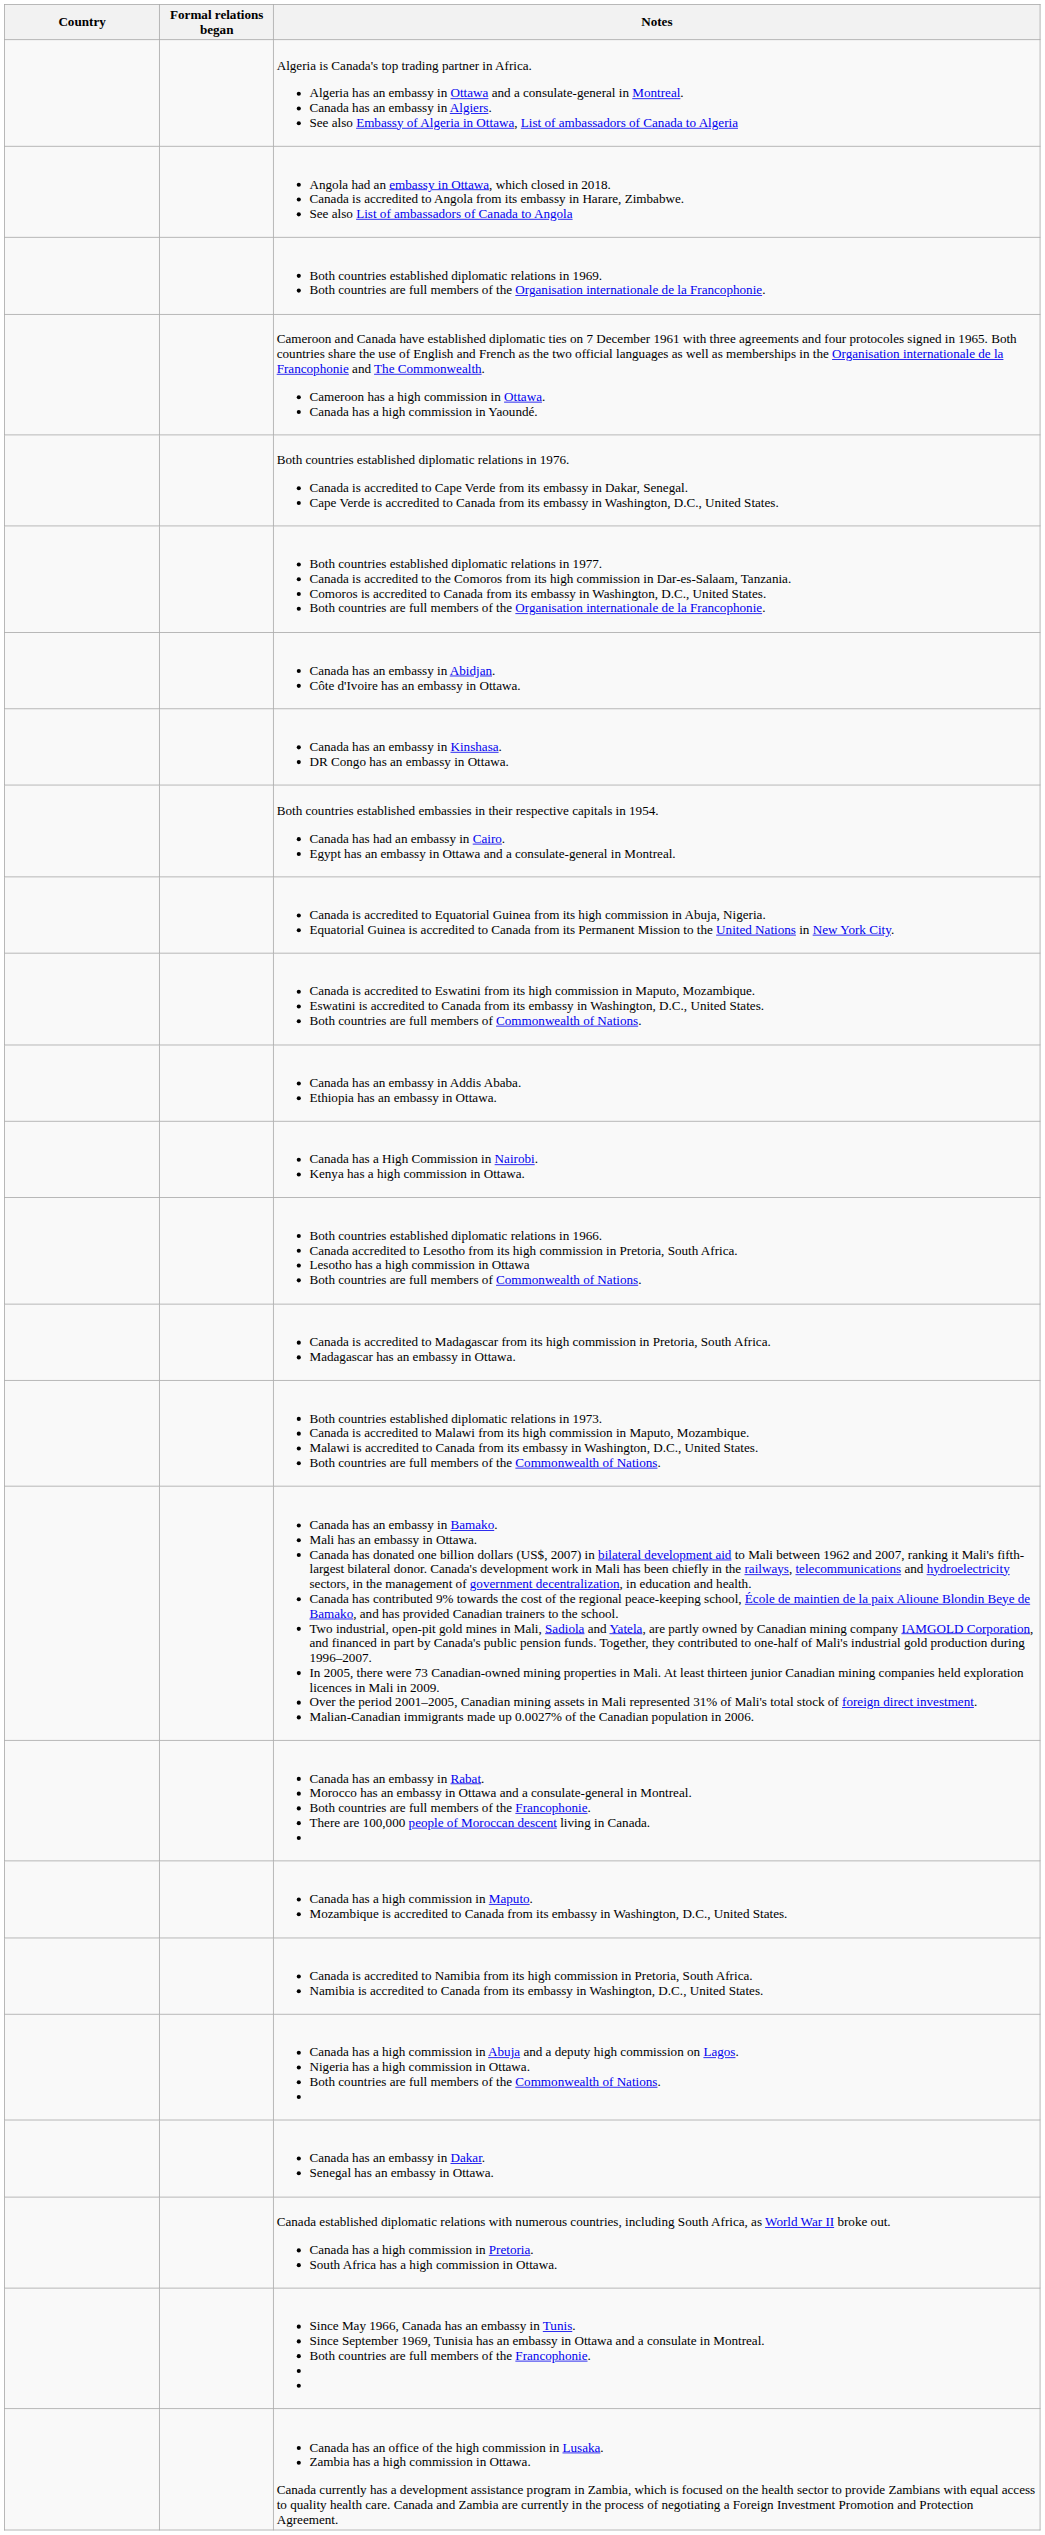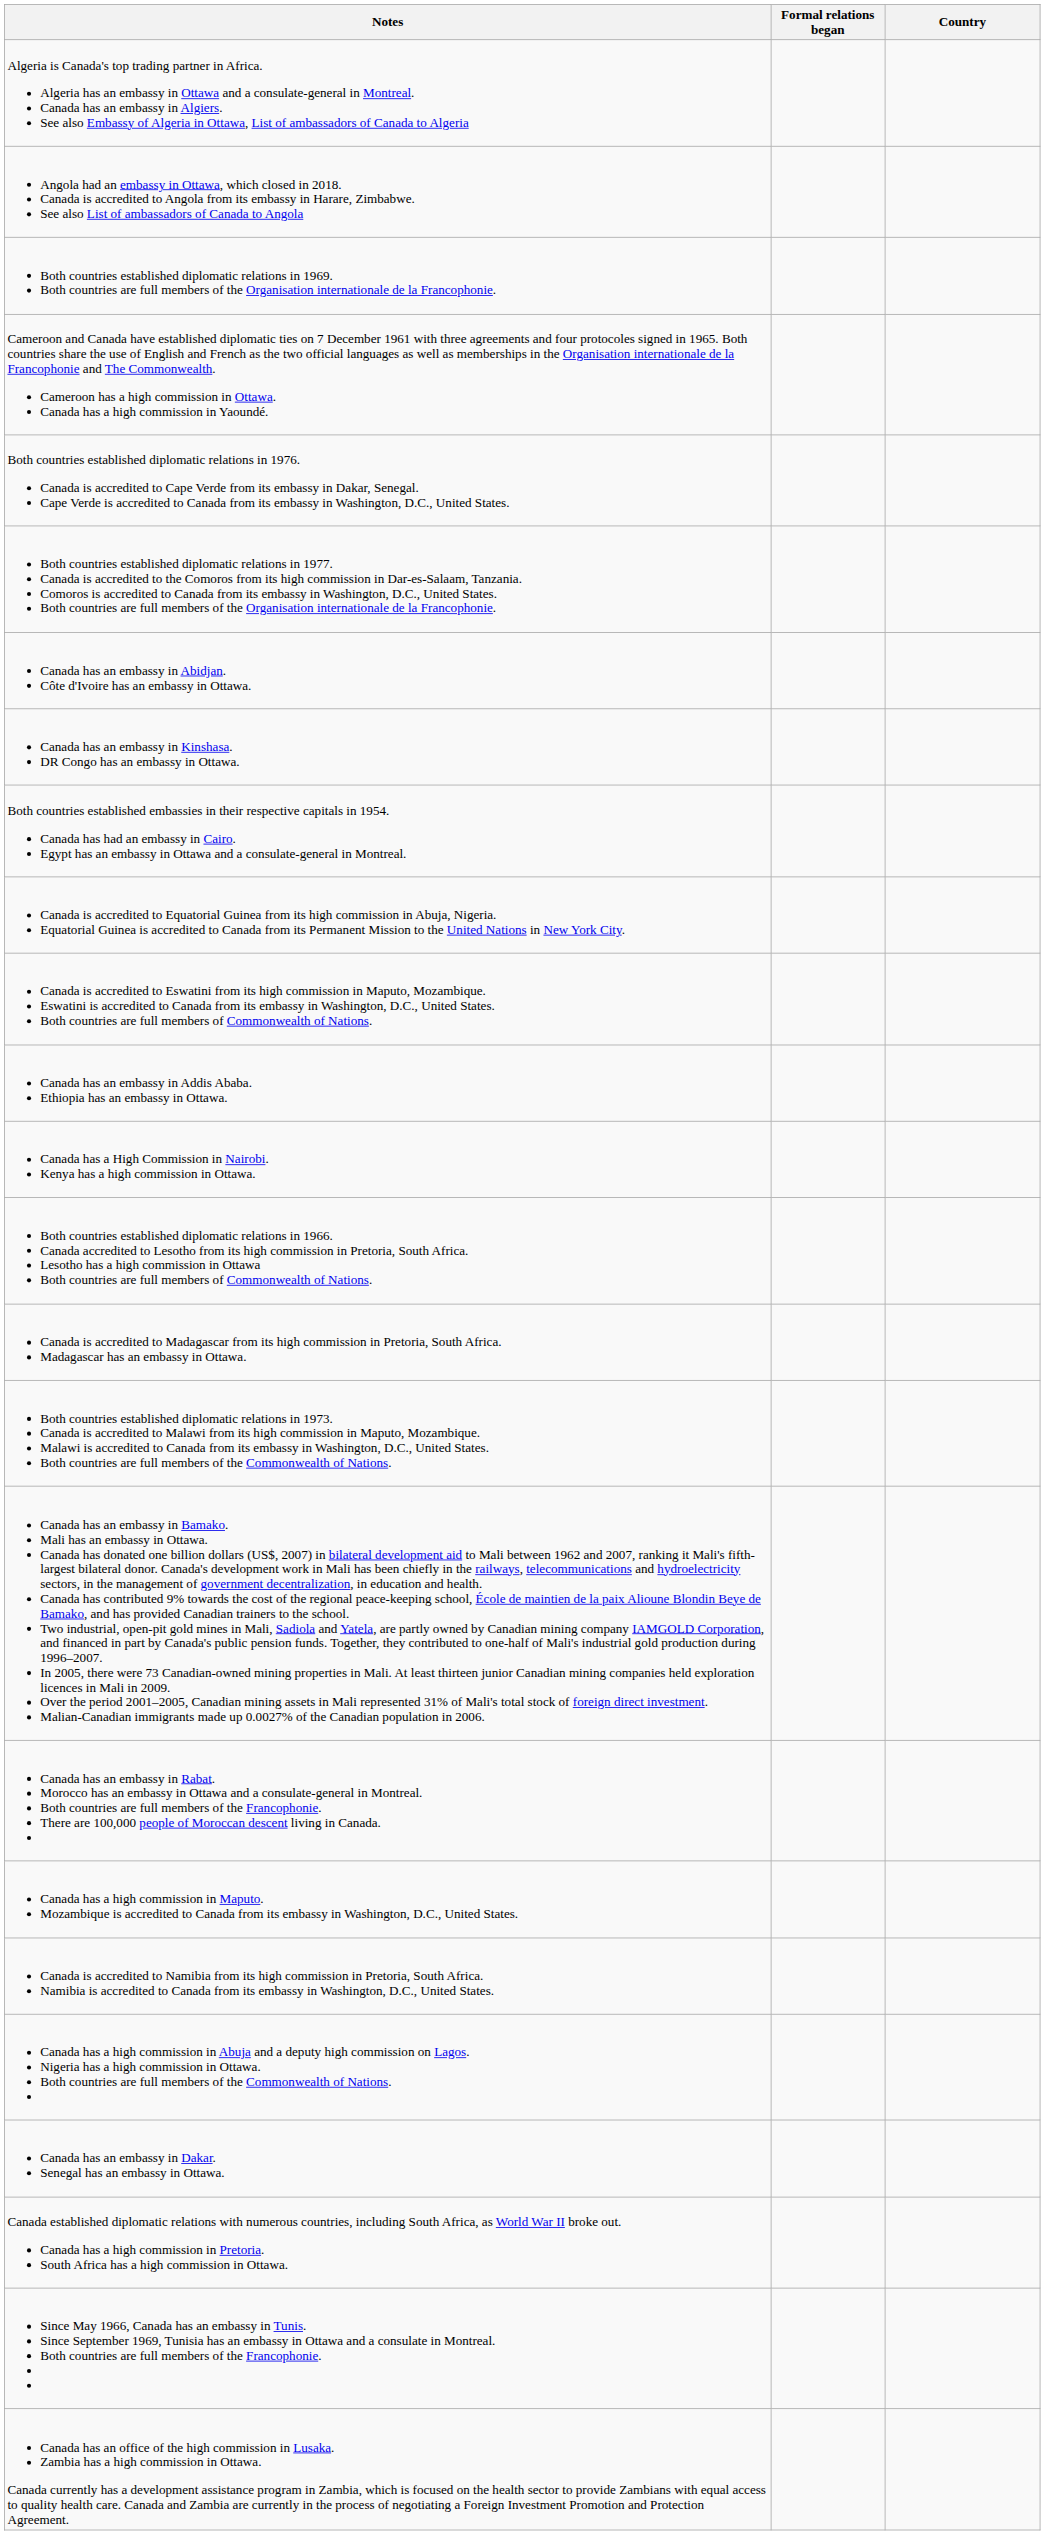columns swapped: (82, 22) <-> (657, 22)
